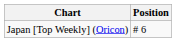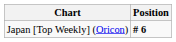(140, 29) normal -> (140, 29) bold
